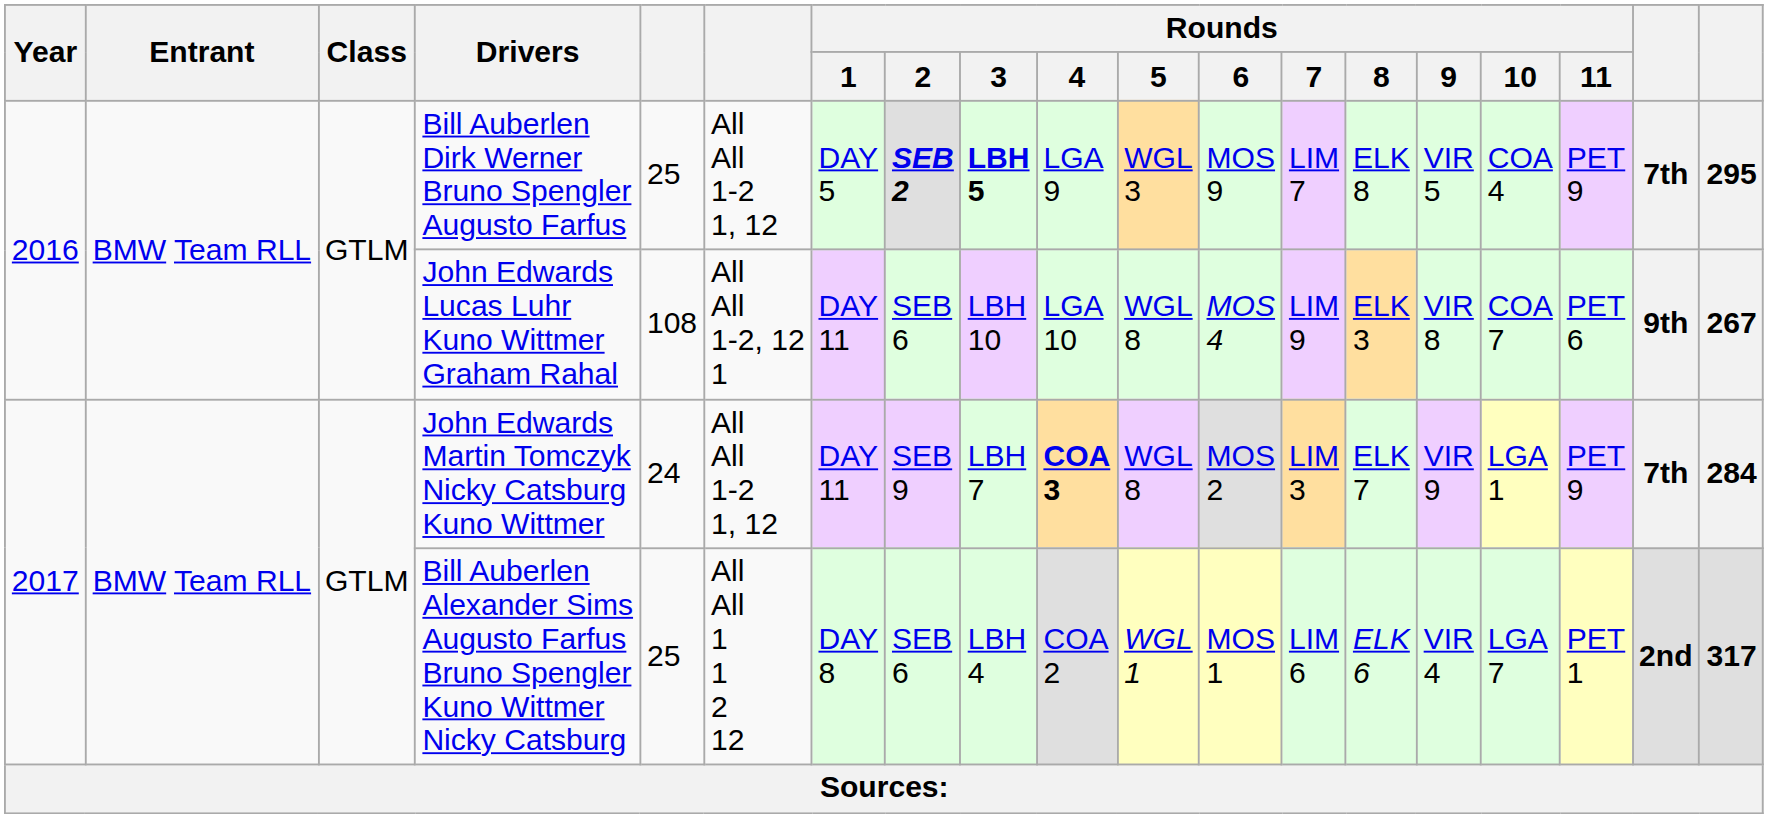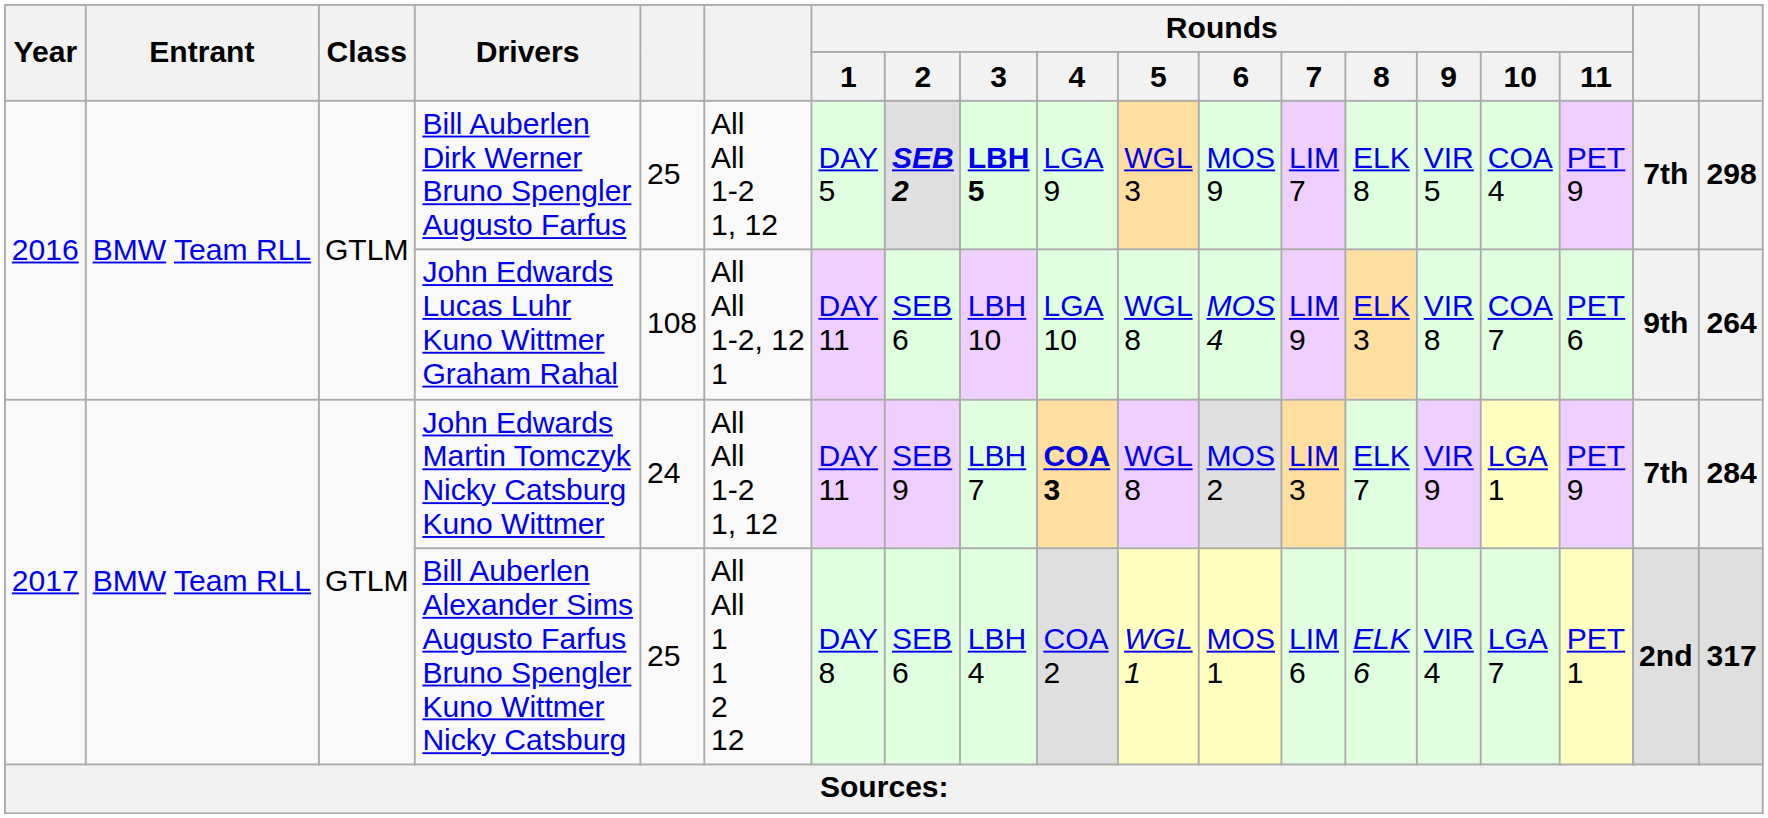(1732, 174) 295 -> (1732, 174) 298
(1732, 323) 267 -> (1732, 323) 264
